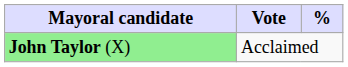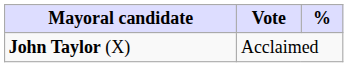(69, 47) lightgreen background -> (69, 47) no background
